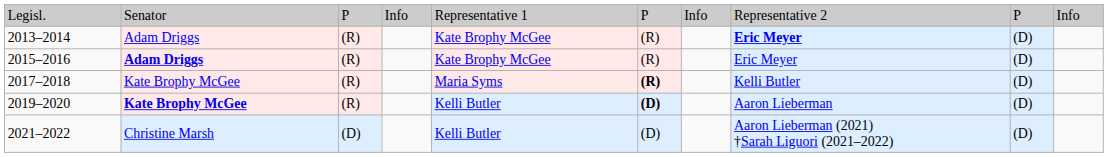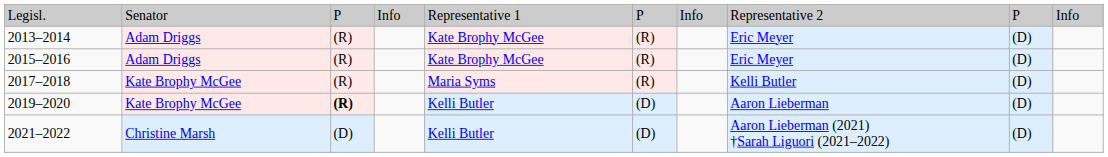(768, 37) bold -> (762, 37) normal
(164, 59) bold -> (163, 59) normal
(650, 81) bold -> (645, 81) normal
(185, 103) bold -> (183, 103) normal
(351, 103) normal -> (343, 103) bold
(650, 103) bold -> (646, 103) normal
